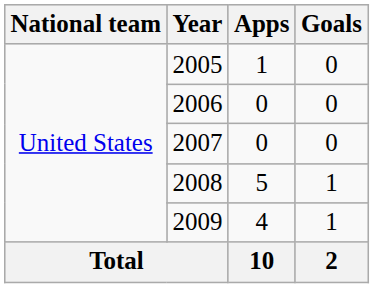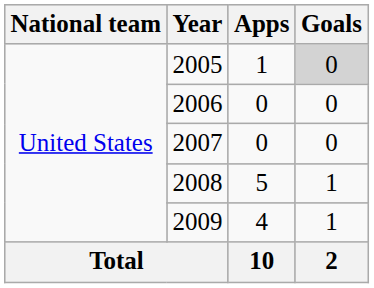(331, 63) no background -> (331, 63) lightgrey background
